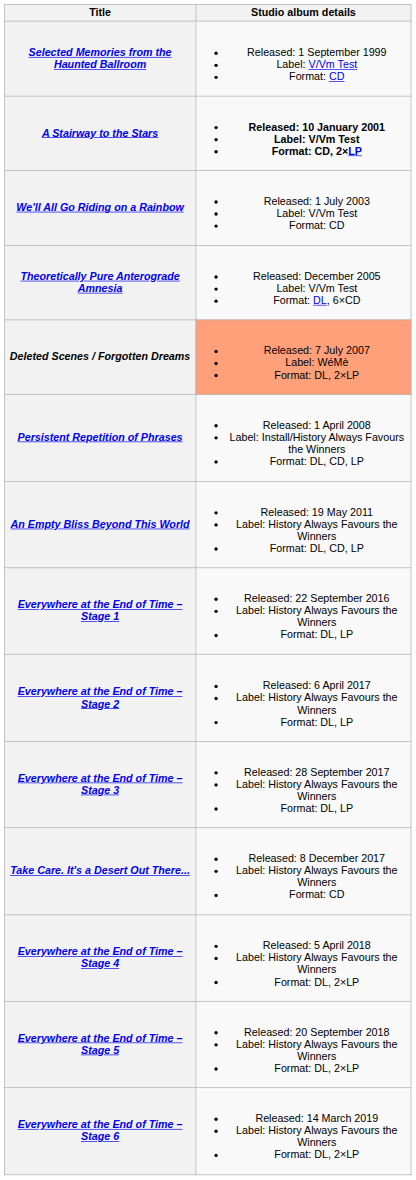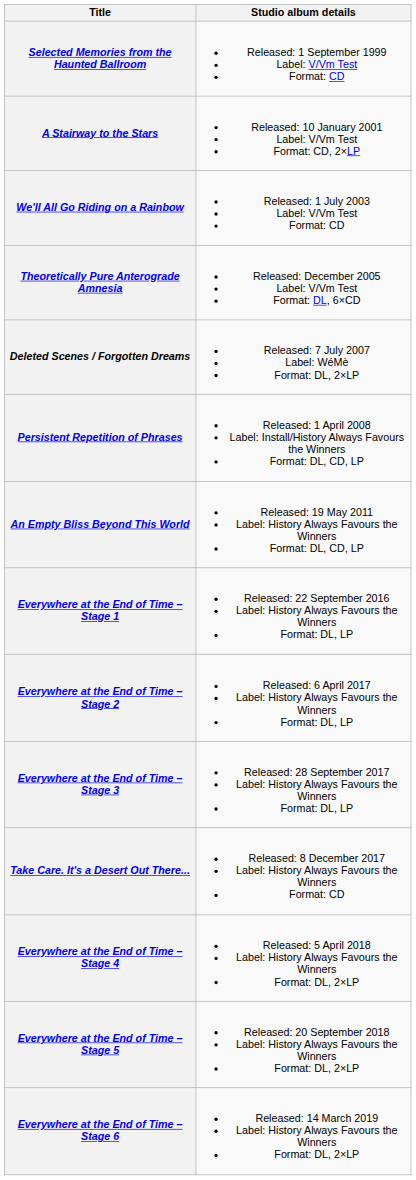(303, 139) bold -> (303, 139) normal
(303, 363) lightsalmon background -> (303, 363) no background
